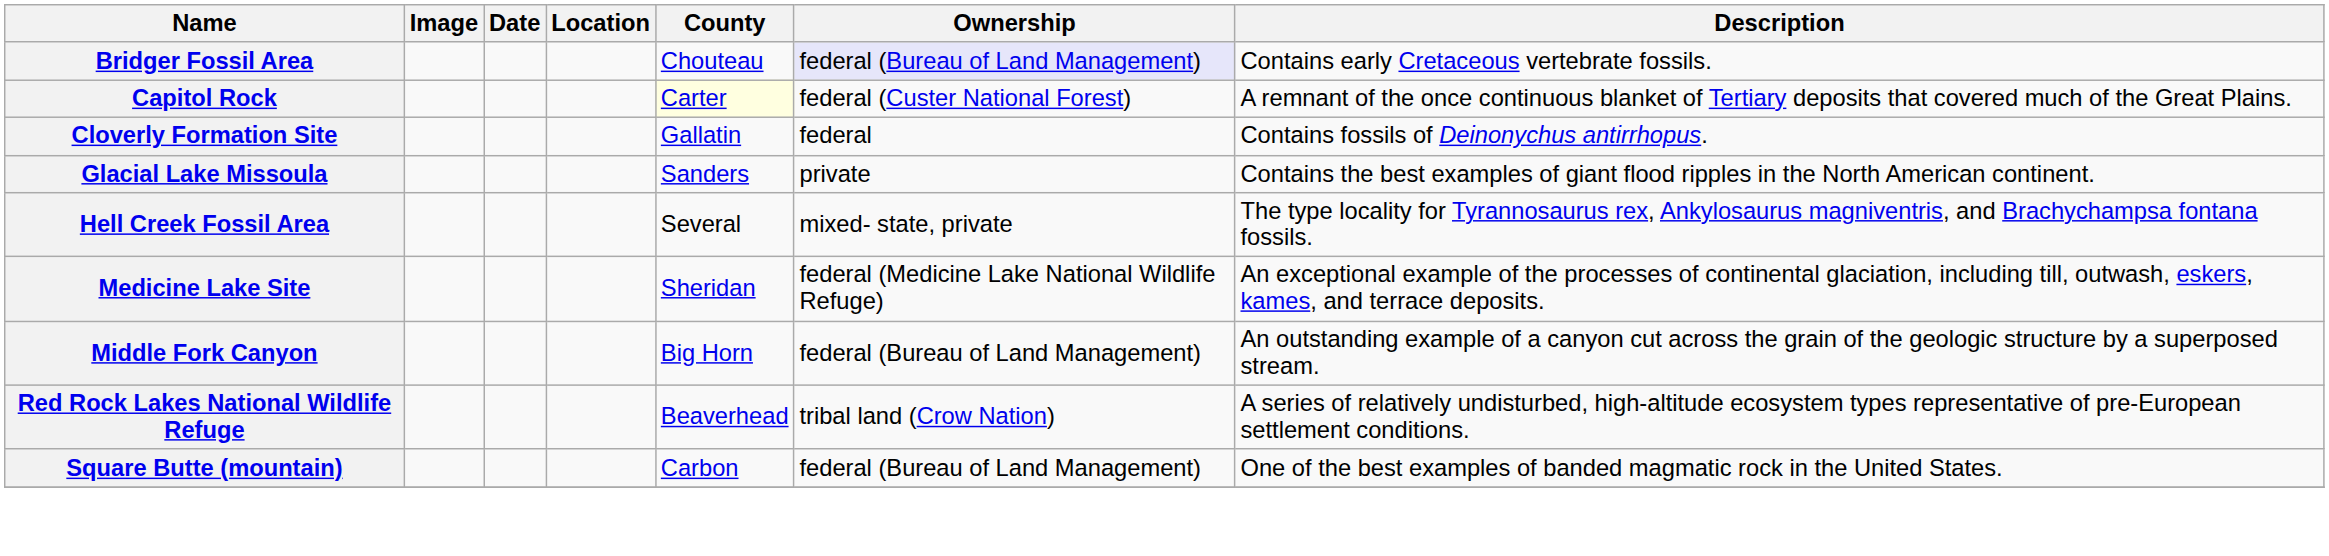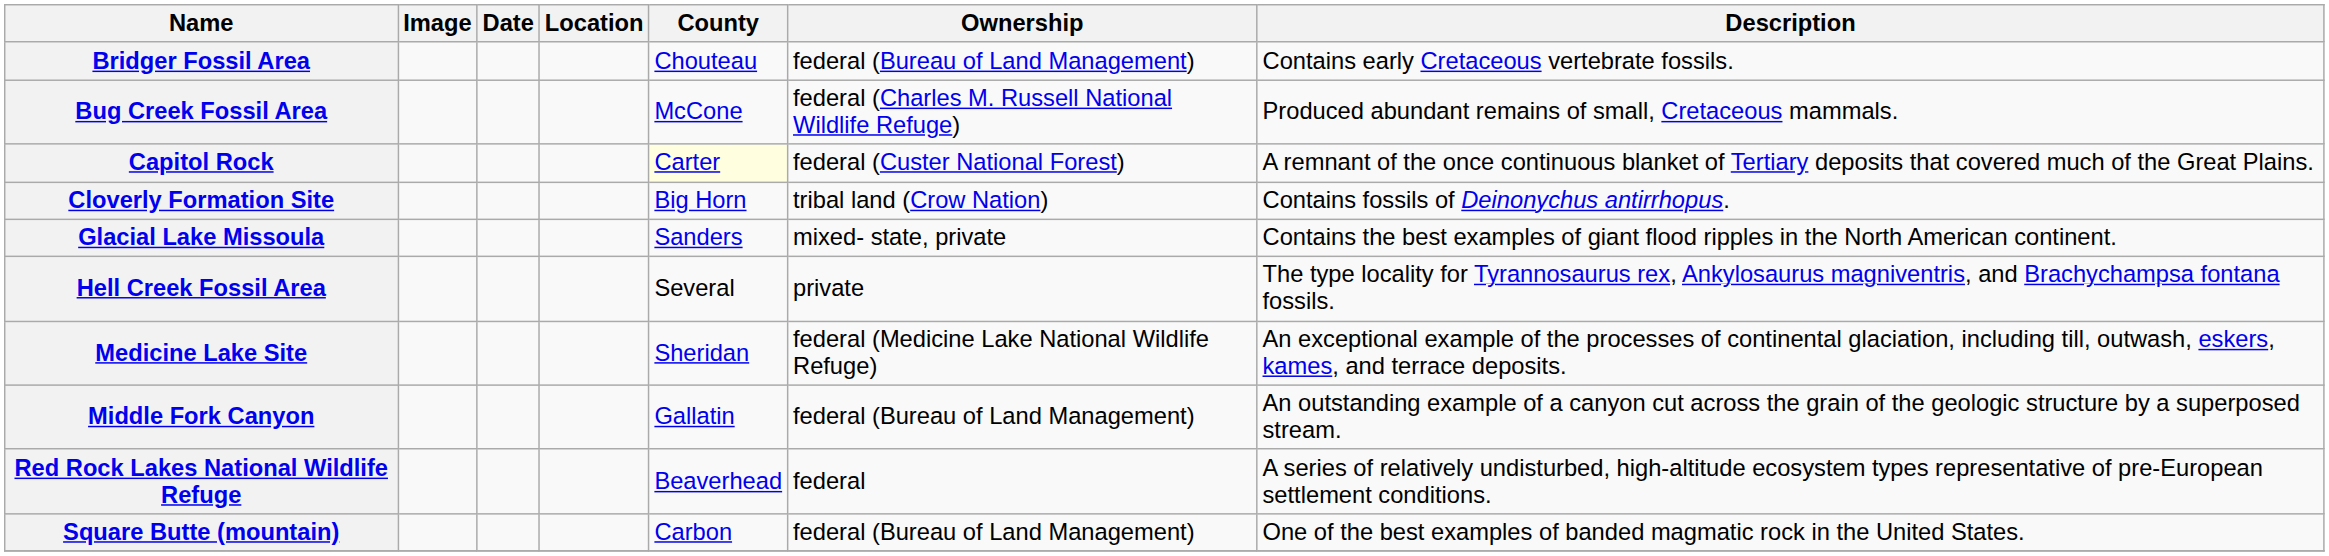(1000, 60) lavender background -> (994, 60) no background
+ row: (201, 111)
(701, 135) Gallatin -> (700, 200) Big Horn
(836, 135) federal -> (921, 200) tribal land (Crow Nation)
(835, 173) private -> (900, 237) mixed- state, private
(906, 224) mixed- state, private -> (829, 288) private
(707, 352) Big Horn -> (695, 416) Gallatin
(927, 416) tribal land (Crow Nation) -> (829, 481) federal
